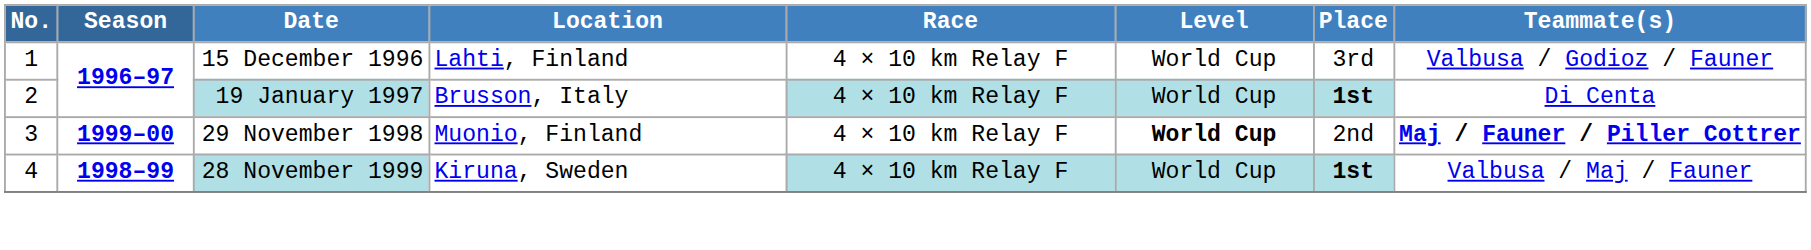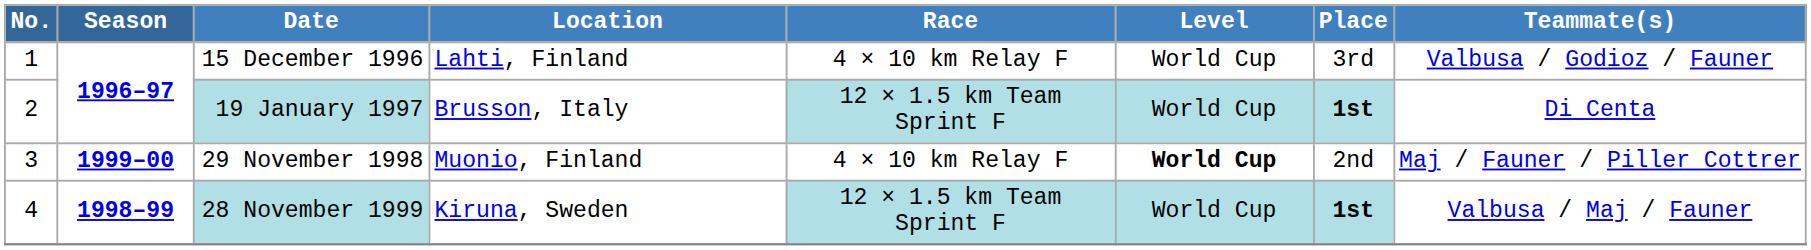(951, 98) 4 × 10 km Relay F -> (951, 112) 12 × 1.5 km Team Sprint F
(1600, 136) bold -> (1600, 162) normal
(951, 173) 4 × 10 km Relay F -> (951, 212) 12 × 1.5 km Team Sprint F
